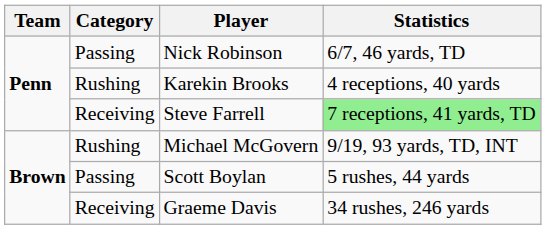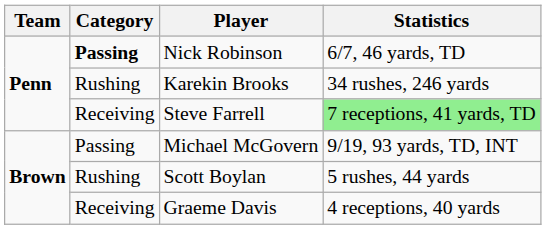(105, 51) normal -> (106, 51) bold
(414, 83) 4 receptions, 40 yards -> (408, 83) 34 rushes, 246 yards
(108, 145) Rushing -> (105, 145) Passing
(105, 176) Passing -> (108, 176) Rushing
(408, 208) 34 rushes, 246 yards -> (414, 208) 4 receptions, 40 yards
